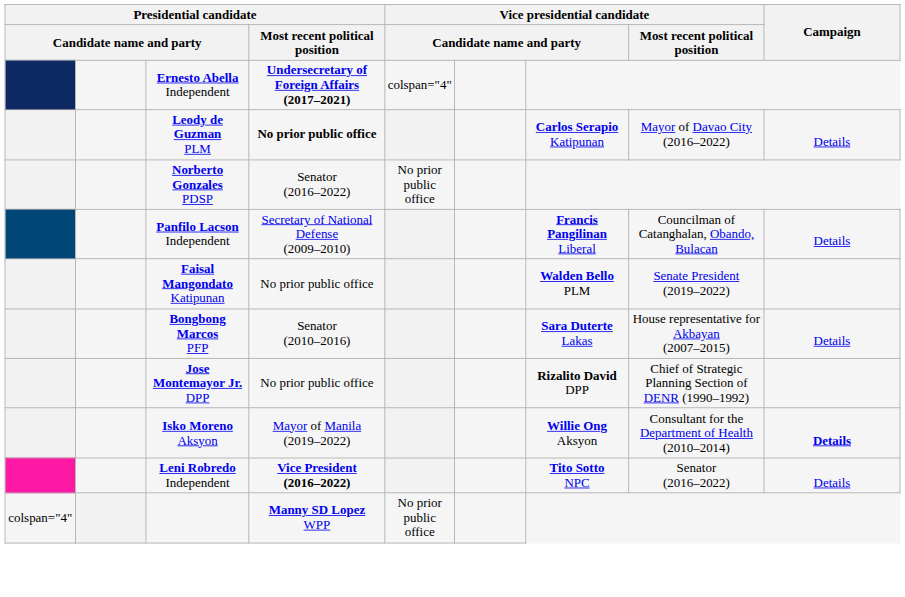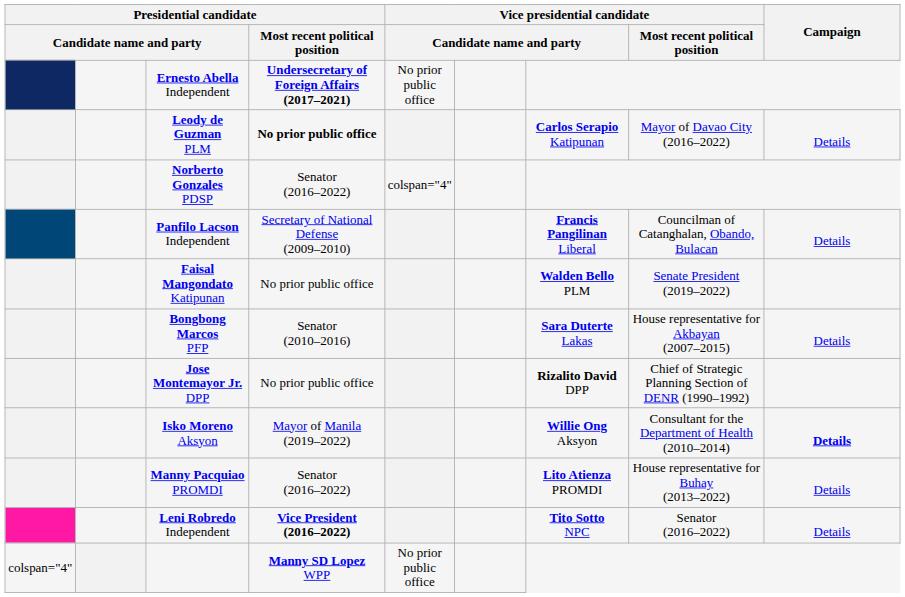(420, 85) colspan="4" -> (420, 85) No prior public office
(420, 184) No prior public office -> (420, 184) colspan="4"
+ row: (198, 482)
